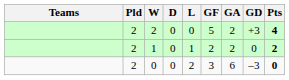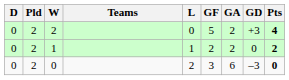columns swapped: (64, 13) <-> (173, 13)
